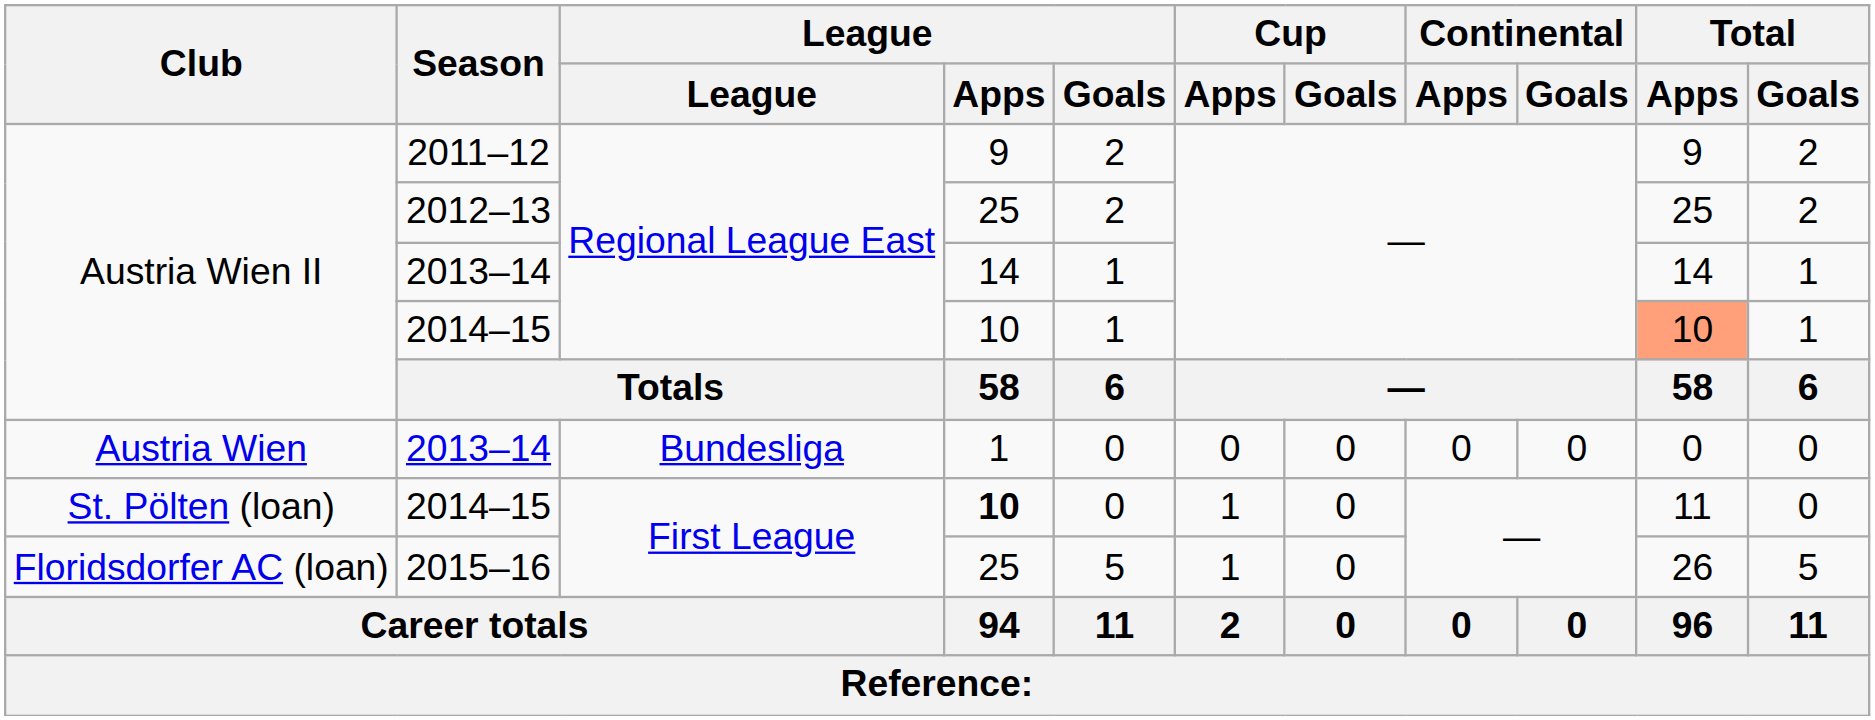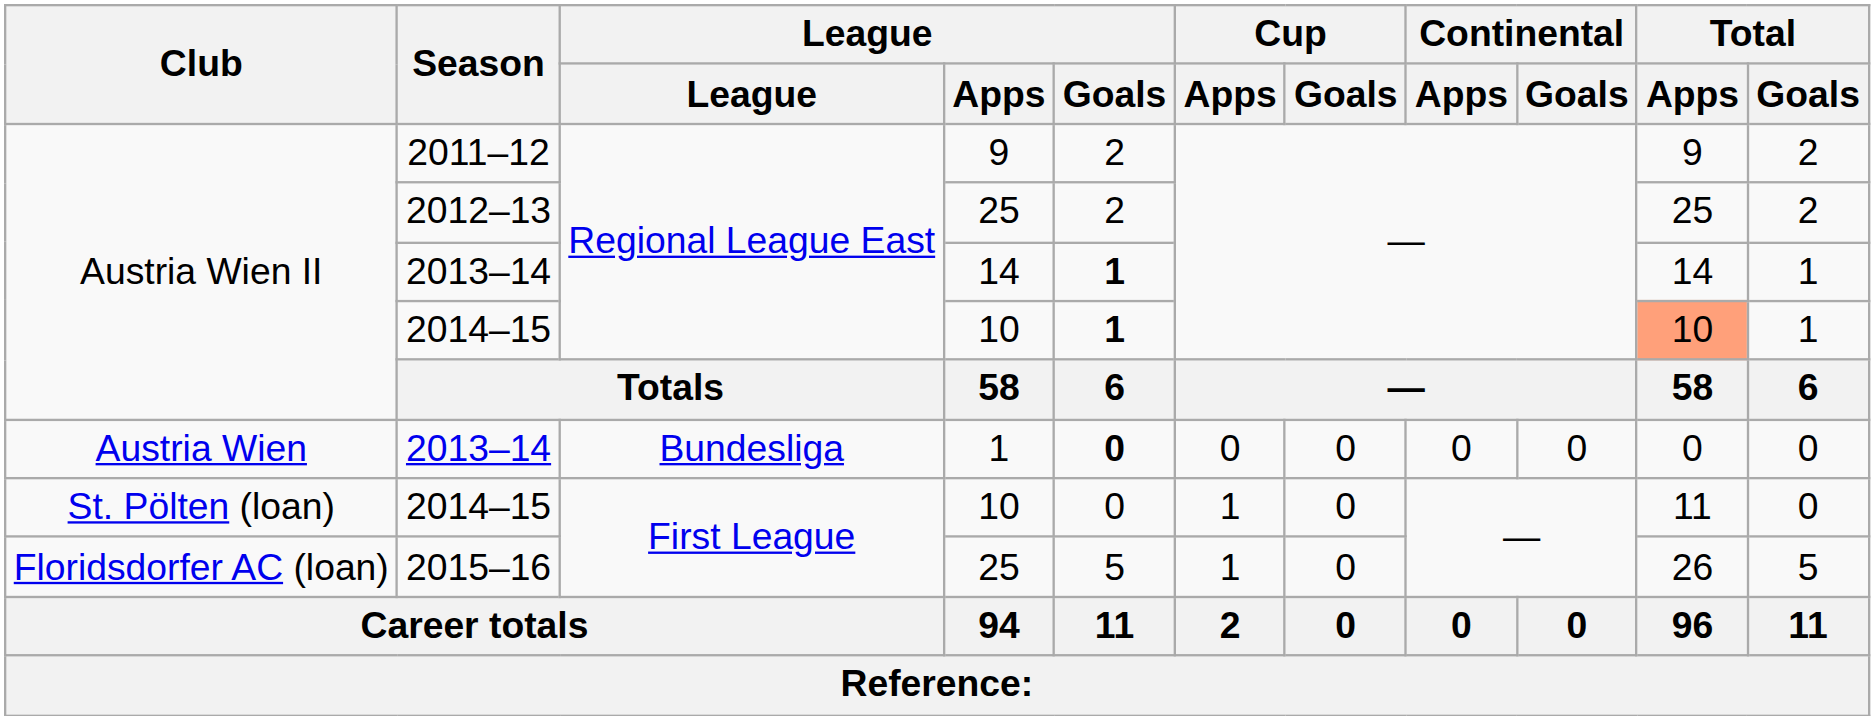(1115, 270) normal -> (1115, 270) bold
(1115, 329) normal -> (1115, 329) bold
(1115, 447) normal -> (1115, 447) bold
(999, 507) bold -> (999, 507) normal
